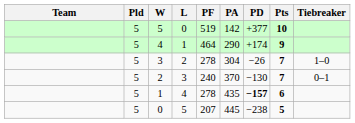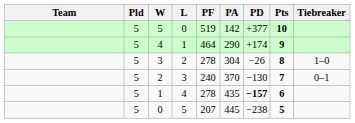(282, 61) 7 -> (282, 61) 8
